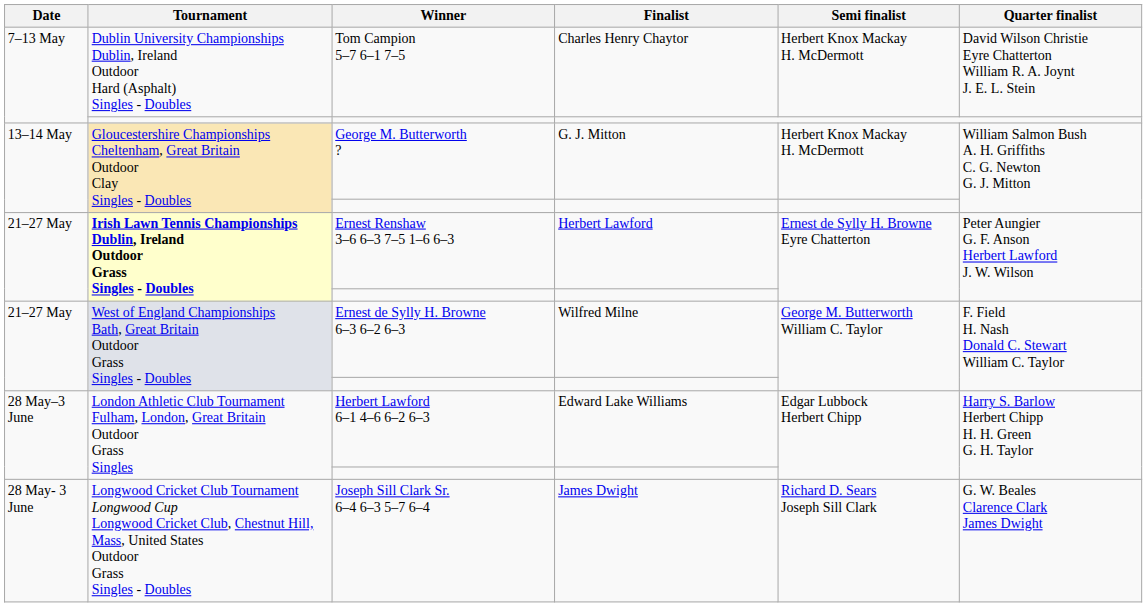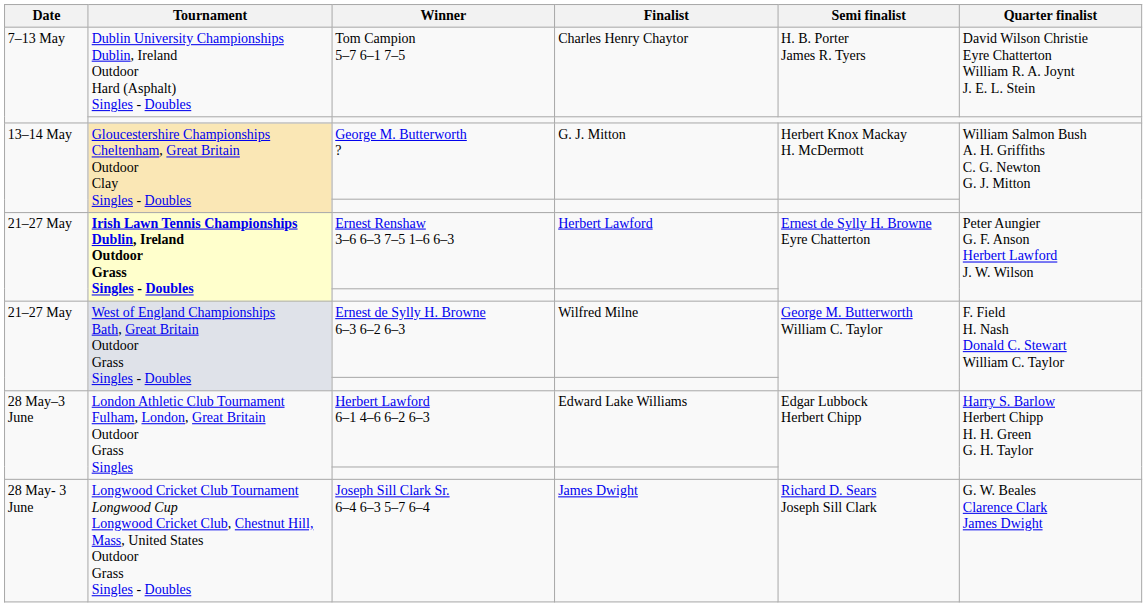(844, 46) Herbert Knox Mackay H. McDermott -> (823, 46) H. B. Porter James R. Tyers
